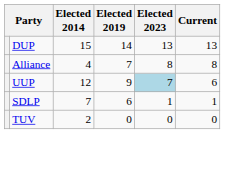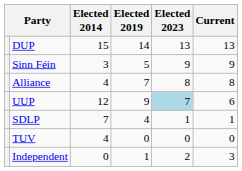+ row: (34, 64)
(129, 101) 6 -> (147, 120) 4
(88, 120) 2 -> (106, 138) 4
+ row: (40, 157)
